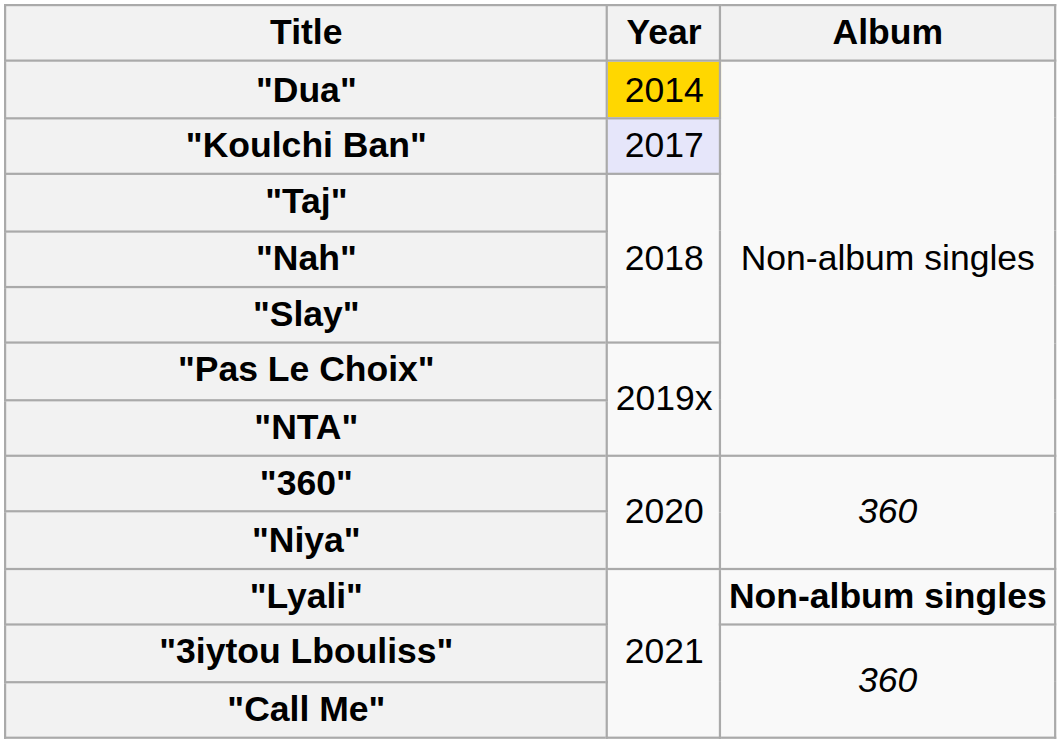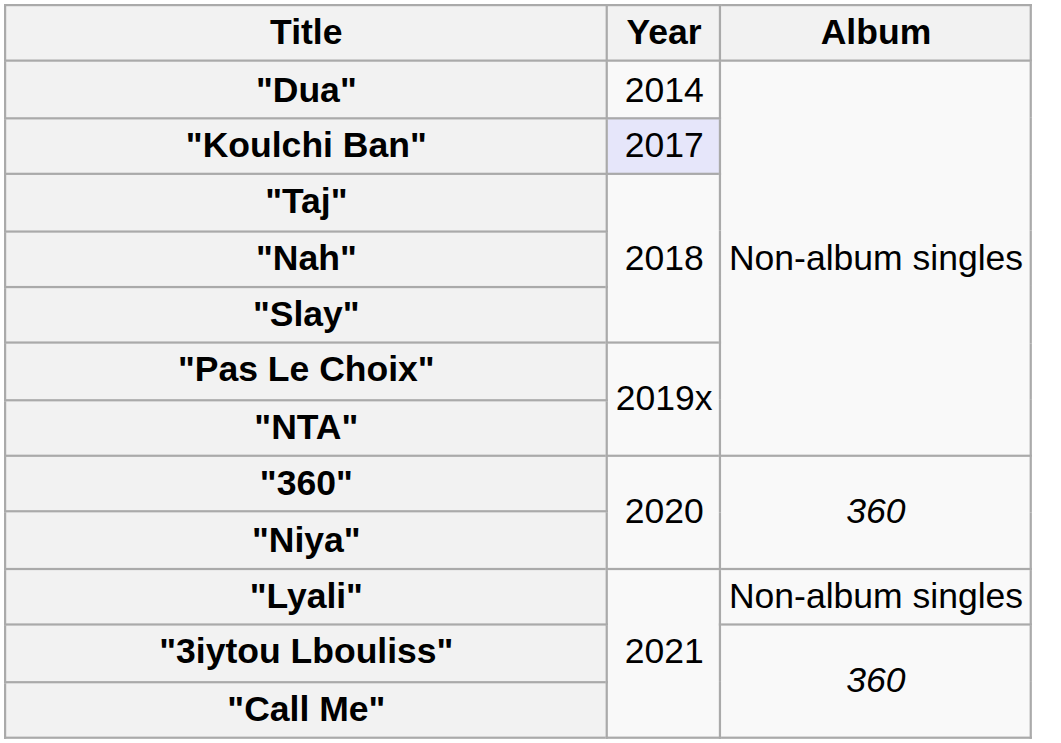(664, 88) gold background -> (664, 88) no background
(888, 595) bold -> (876, 595) normal
